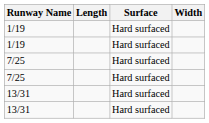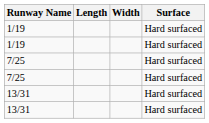columns swapped: (188, 12) <-> (141, 12)
